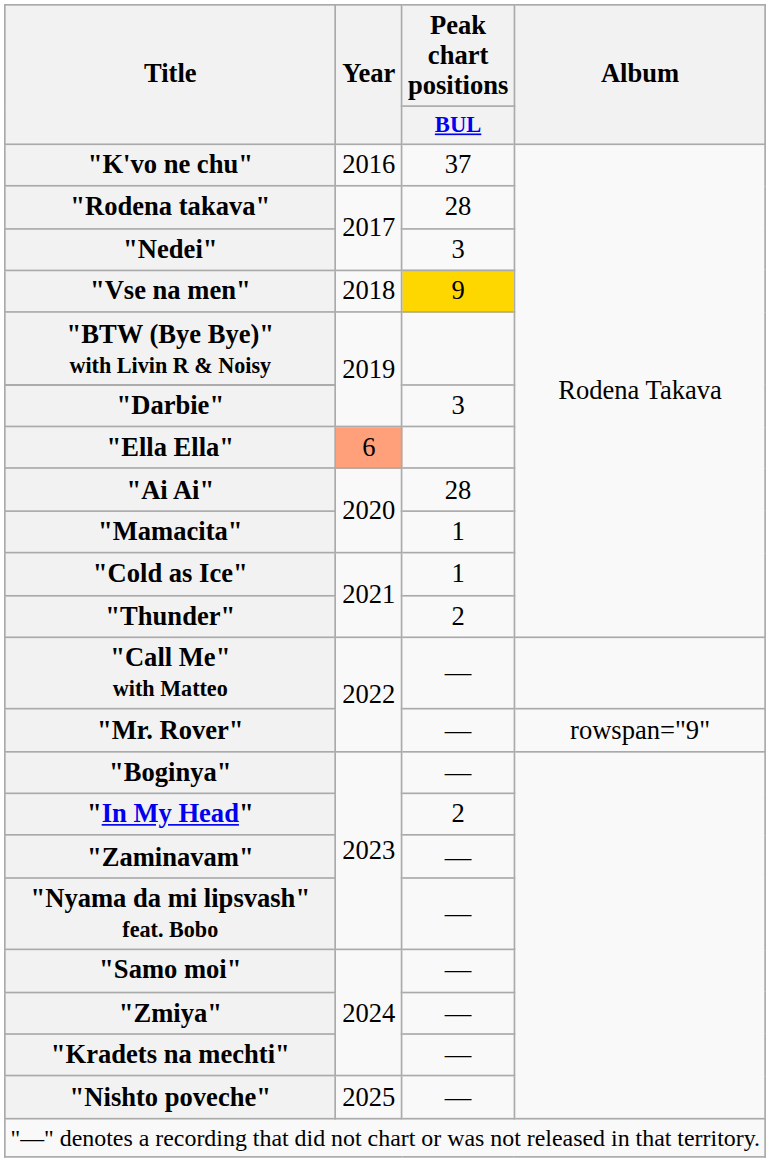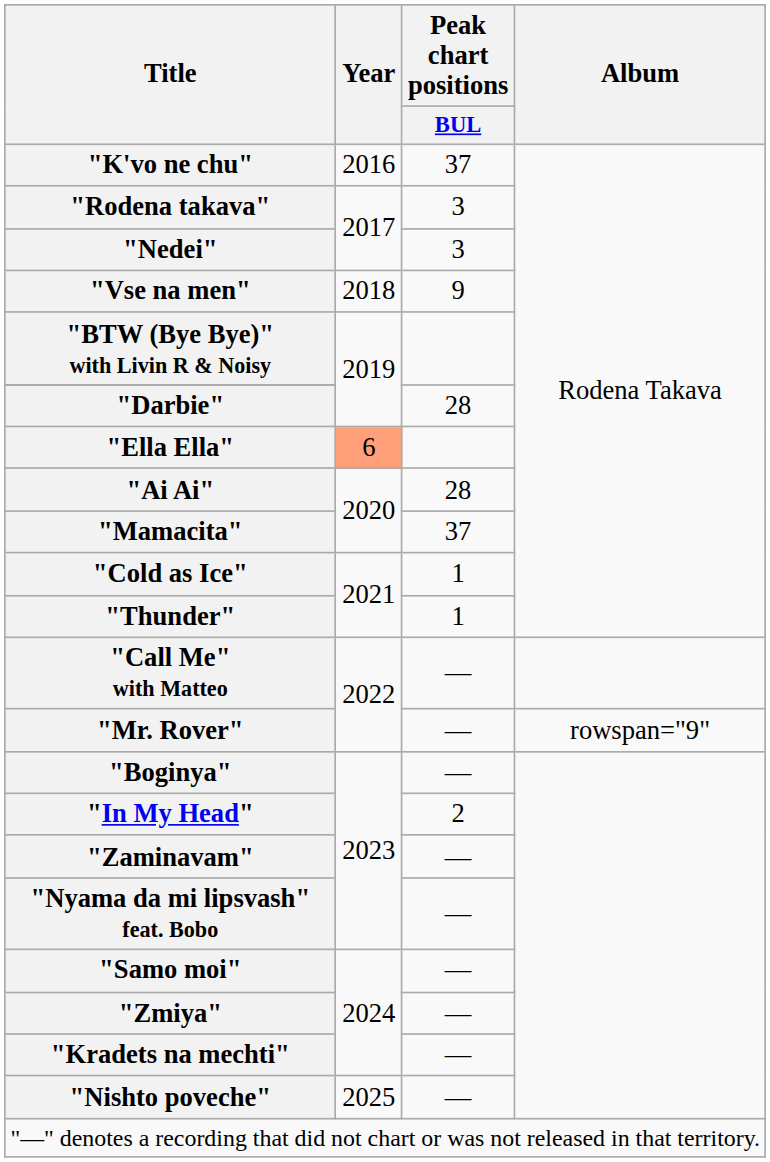(458, 206) 28 -> (458, 206) 3
(458, 291) gold background -> (458, 291) no background
(458, 405) 3 -> (458, 405) 28
(458, 531) 1 -> (458, 531) 37
(458, 615) 2 -> (458, 615) 1
